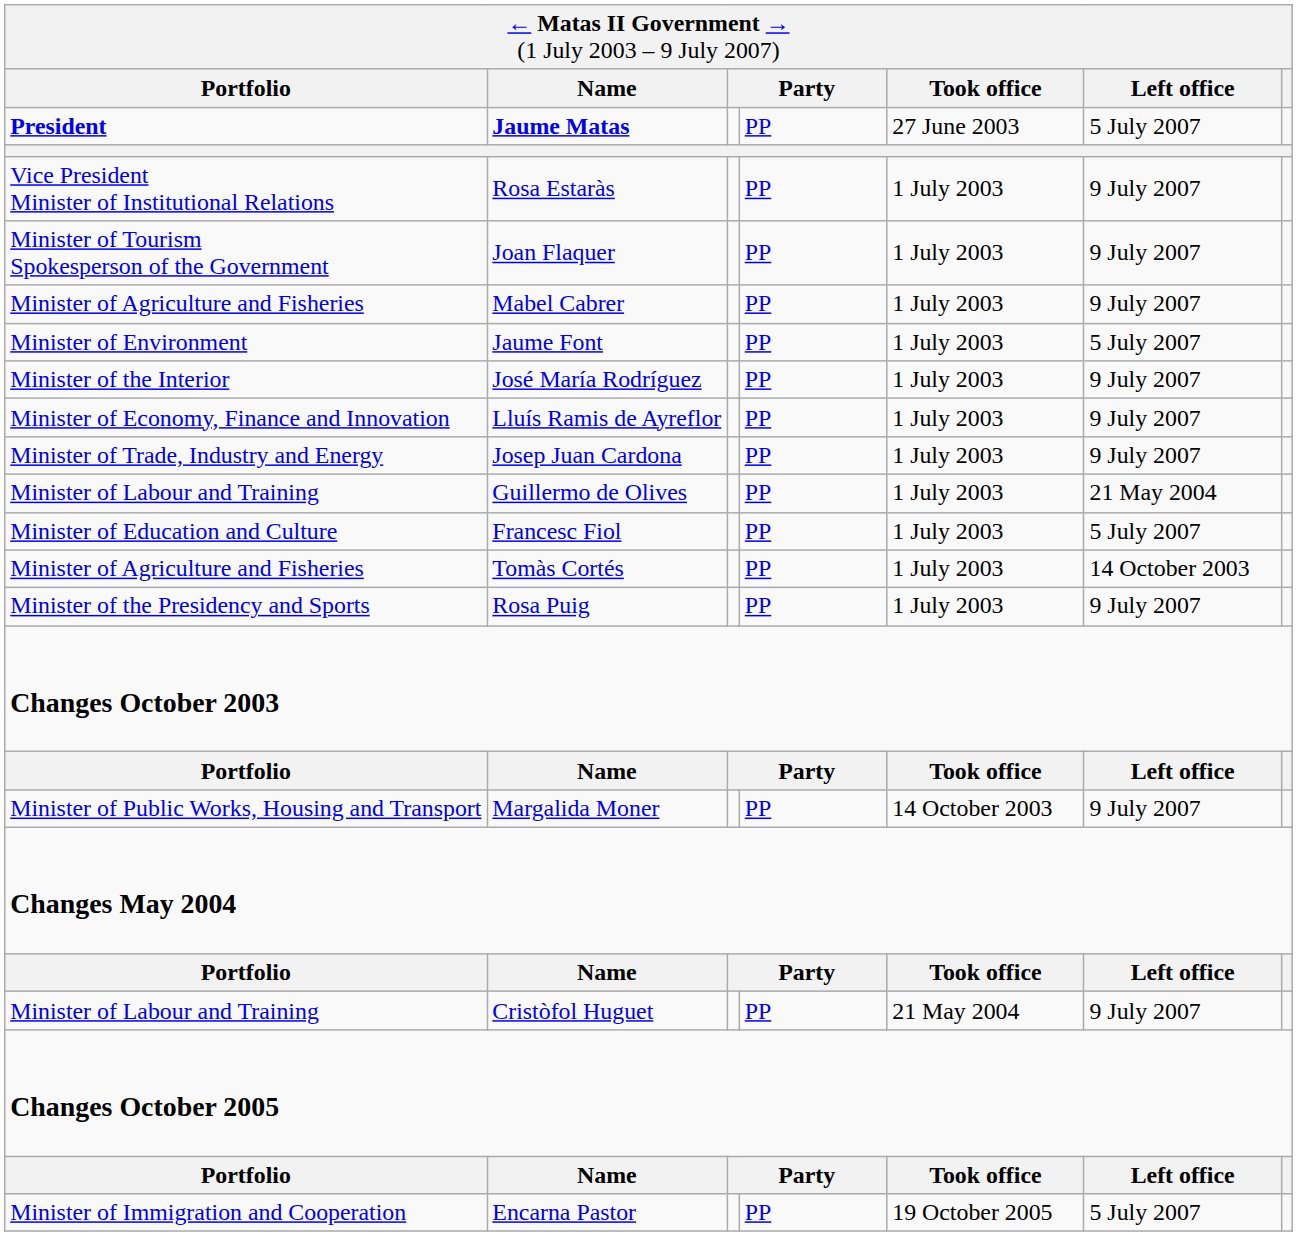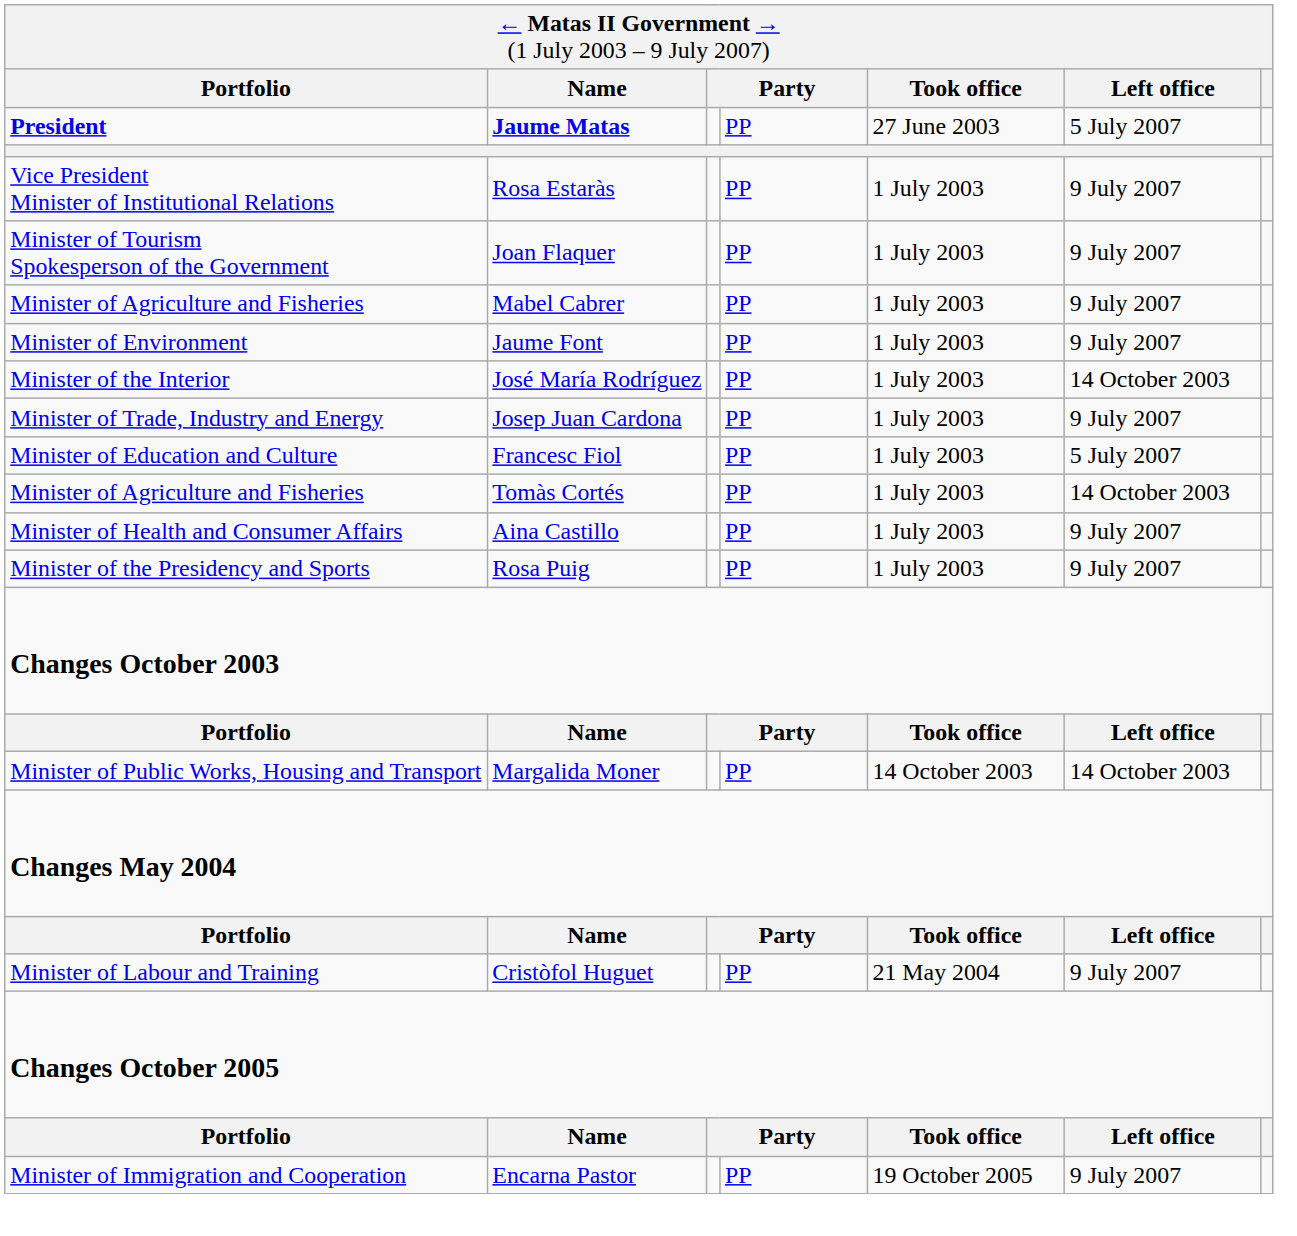(1145, 341) 5 July 2007 -> (1125, 341) 9 July 2007
(1145, 379) 9 July 2007 -> (1150, 379) 14 October 2003
- row: (607, 417)
- row: (590, 492)
+ row: (556, 530)
(1145, 808) 9 July 2007 -> (1150, 770) 14 October 2003
(1145, 1212) 5 July 2007 -> (1125, 1174) 9 July 2007
